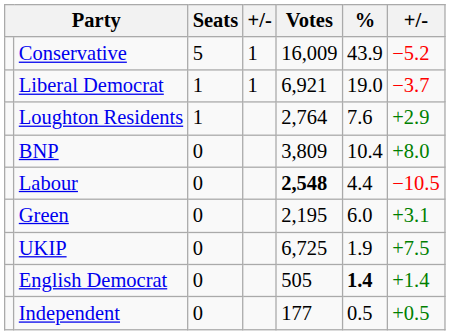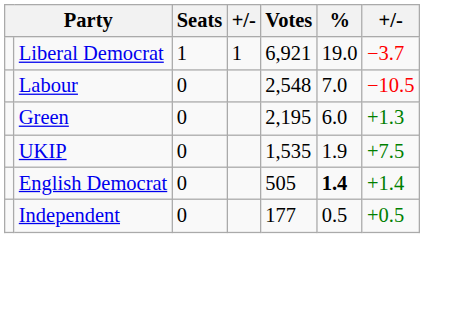- row: (73, 53)
- row: (101, 118)
- row: (39, 150)
(304, 183) bold -> (288, 85) normal
(360, 183) 4.4 -> (335, 85) 7.0
(411, 215) +3.1 -> (386, 118) +1.3
(304, 248) 6,725 -> (288, 150) 1,535
